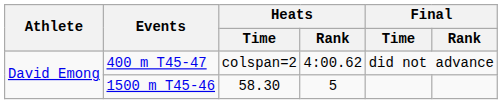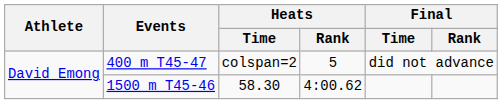(333, 63) 4:00.62 -> (333, 63) 5
(333, 86) 5 -> (333, 86) 4:00.62
